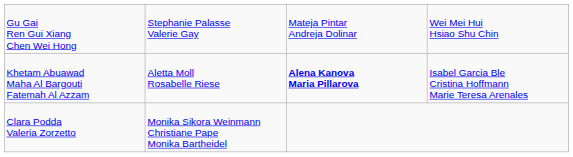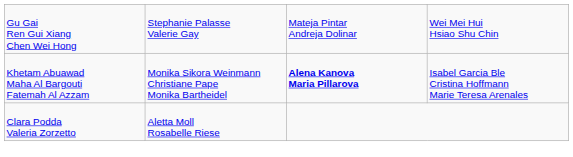(184, 78) Aletta Moll Rosabelle Riese -> (204, 83) Monika Sikora Weinmann Christiane Pape Monika Bartheidel
(204, 133) Monika Sikora Weinmann Christiane Pape Monika Bartheidel -> (184, 127) Aletta Moll Rosabelle Riese
